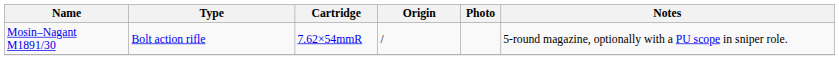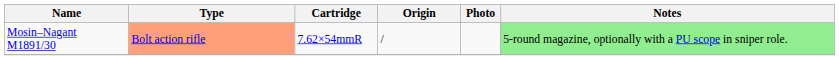(168, 38) no background -> (168, 38) lightsalmon background
(645, 38) no background -> (645, 38) lightgreen background
